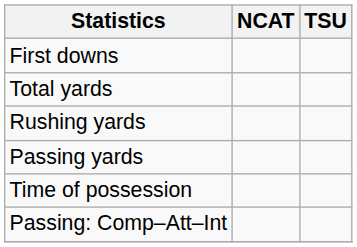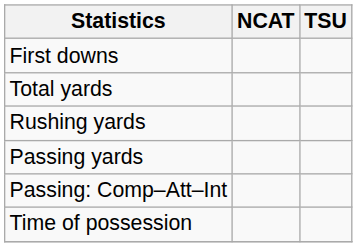rows swapped: (118, 224) <-> (101, 190)
